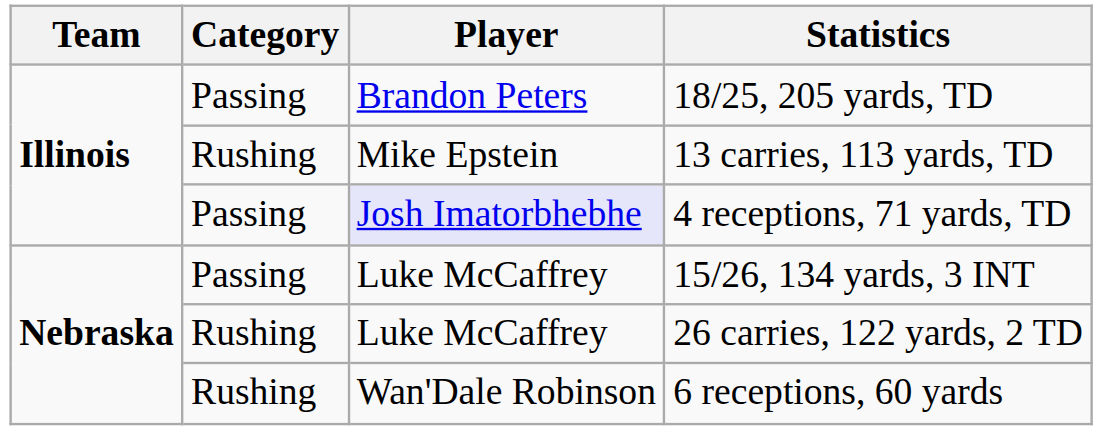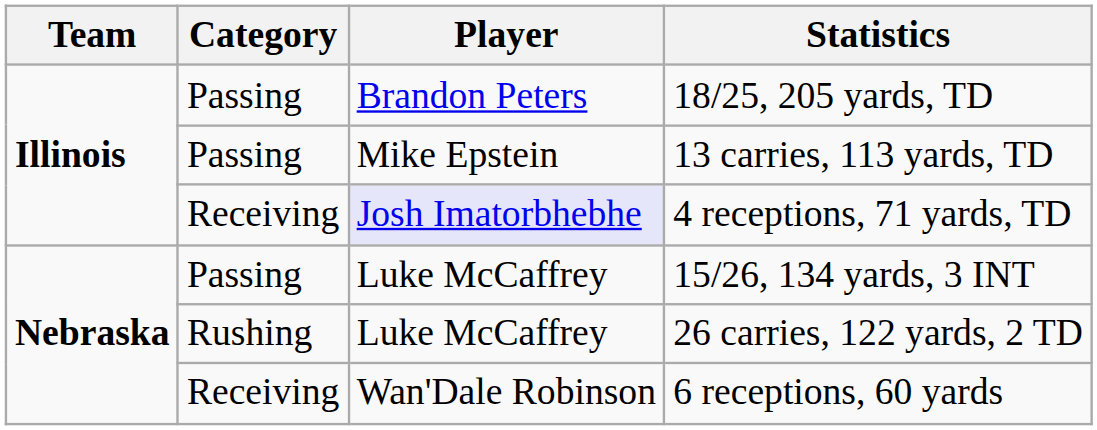(254, 154) Rushing -> (244, 154) Passing
(249, 213) Passing -> (263, 213) Receiving
(254, 392) Rushing -> (263, 392) Receiving
